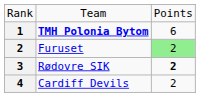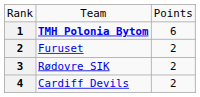(173, 48) lightgreen background -> (173, 48) no background
(173, 66) bold -> (173, 66) normal
